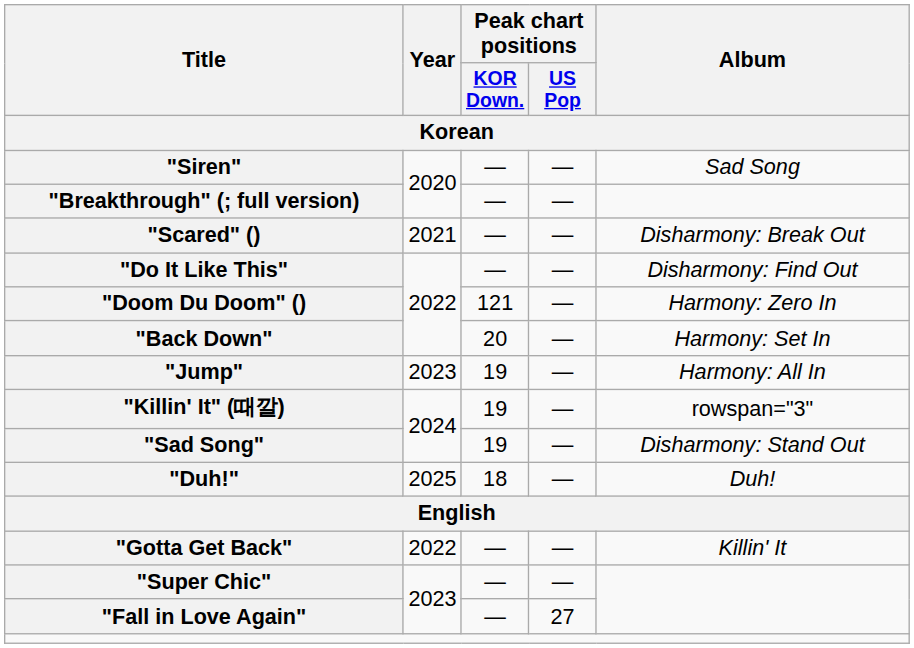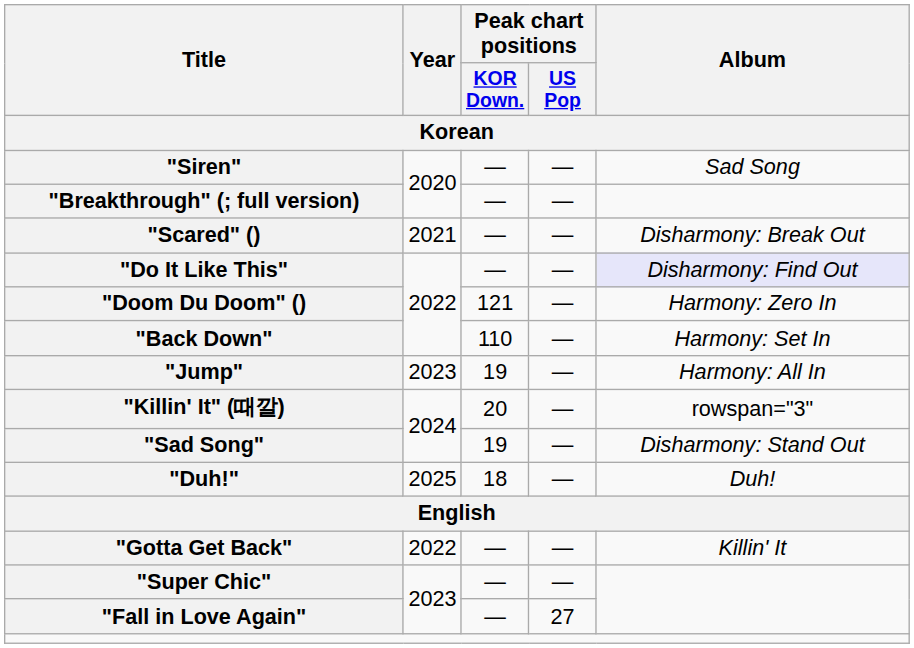(752, 269) no background -> (752, 269) lavender background
(495, 338) 20 -> (495, 338) 110
(495, 408) 19 -> (495, 408) 20
